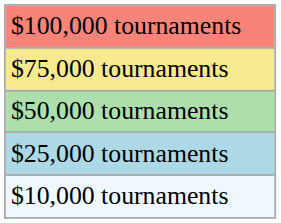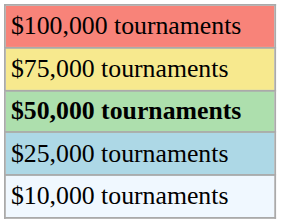(120, 111) normal -> (126, 111) bold
